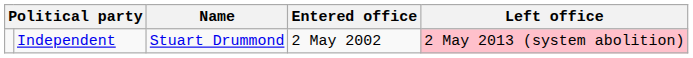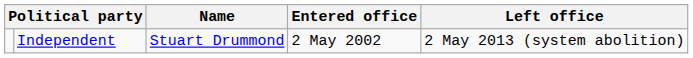(554, 41) pink background -> (554, 41) no background
